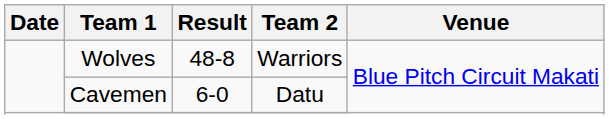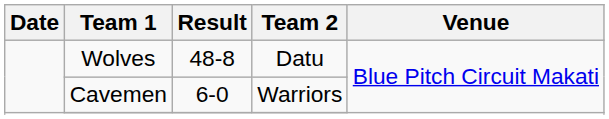(300, 58) Warriors -> (300, 58) Datu
(300, 94) Datu -> (300, 94) Warriors
